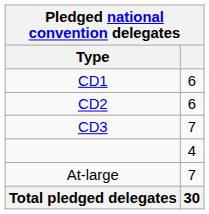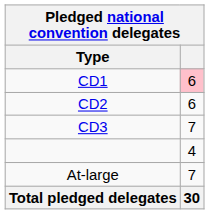(192, 80) no background -> (192, 80) pink background
